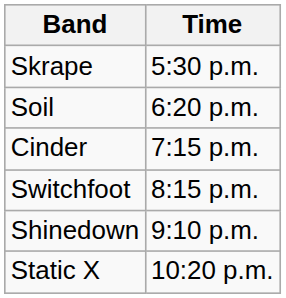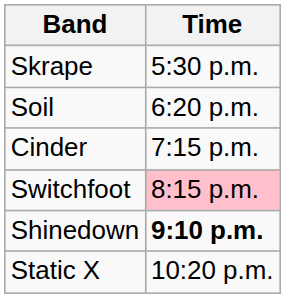(205, 189) no background -> (205, 189) pink background
(205, 230) normal -> (207, 230) bold
